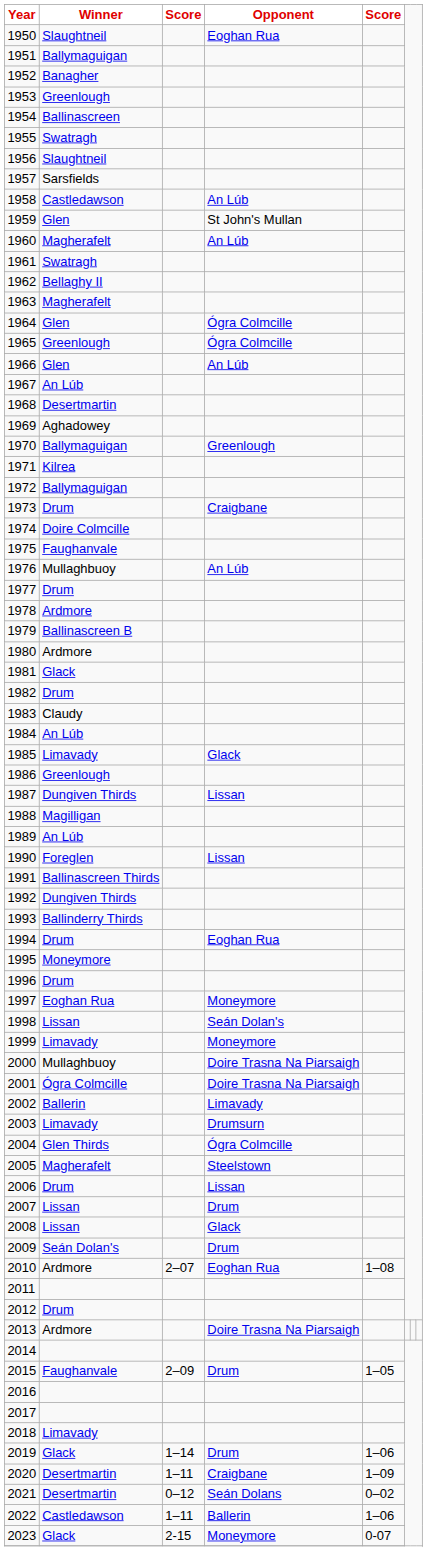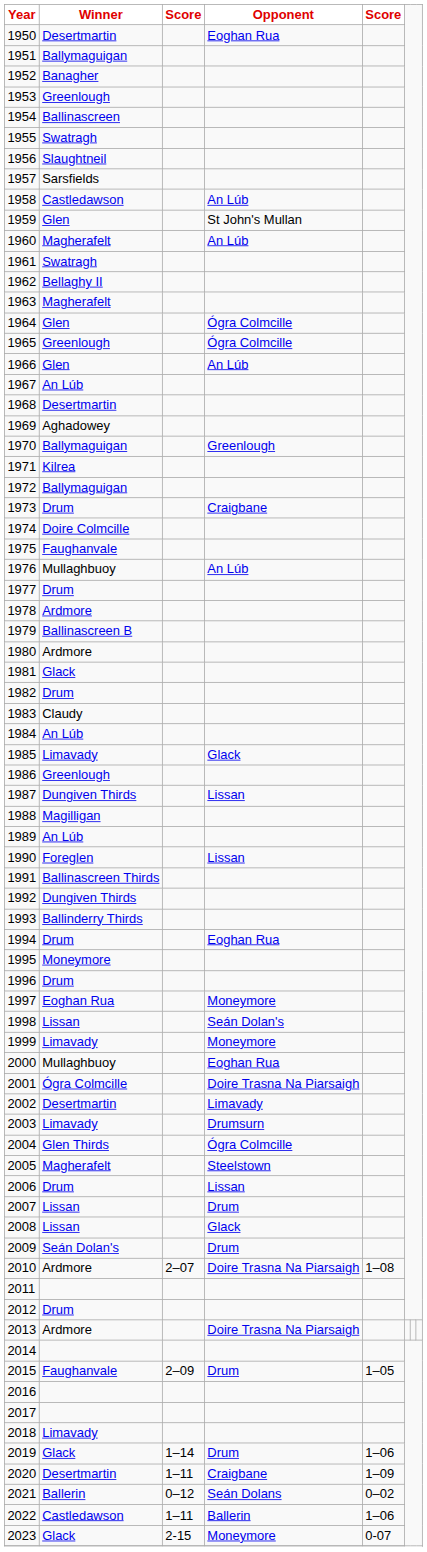(74, 35) Slaughtneil -> (79, 35) Desertmartin
(283, 1063) Doire Trasna Na Piarsaigh -> (243, 1063) Eoghan Rua
(64, 1104) Ballerin -> (79, 1104) Desertmartin
(243, 1268) Eoghan Rua -> (283, 1268) Doire Trasna Na Piarsaigh
(79, 1494) Desertmartin -> (64, 1494) Ballerin
